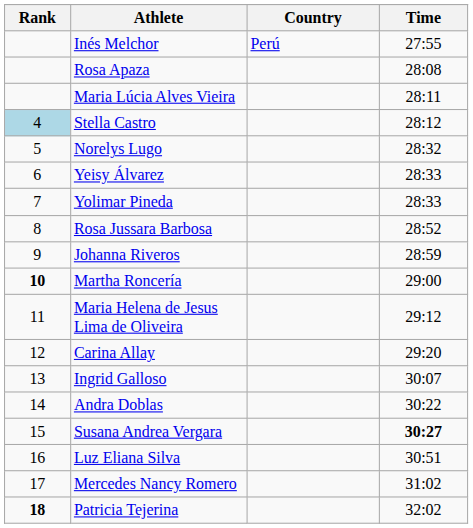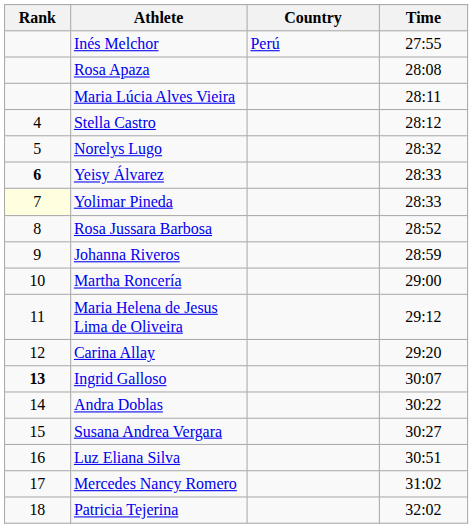(37, 123) lightblue background -> (37, 123) no background
(37, 175) normal -> (37, 175) bold
(37, 202) no background -> (37, 202) lightyellow background
(37, 281) bold -> (37, 281) normal
(37, 378) normal -> (37, 378) bold
(423, 431) bold -> (423, 431) normal
(37, 510) bold -> (37, 510) normal
